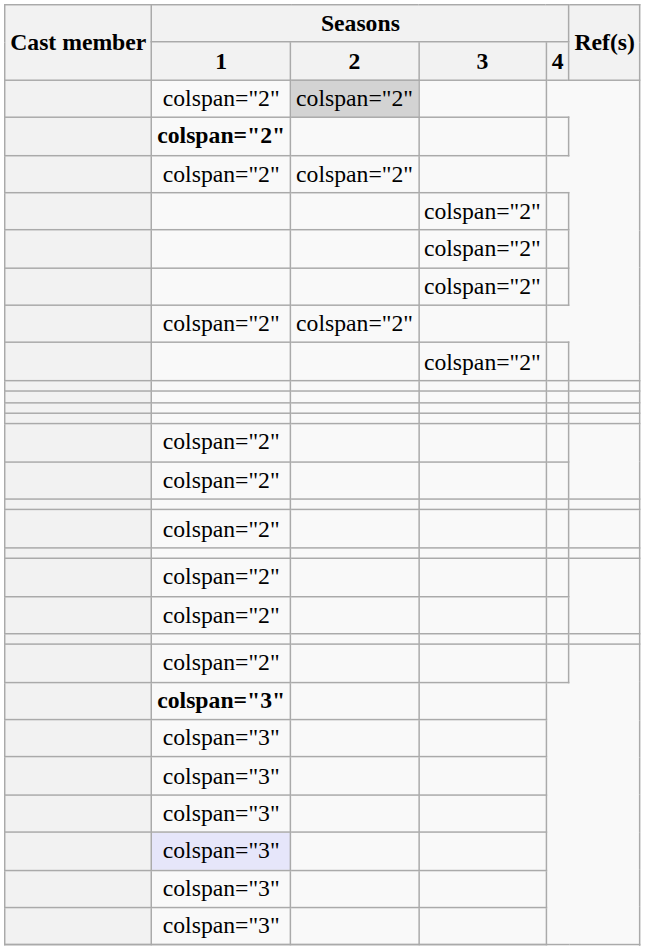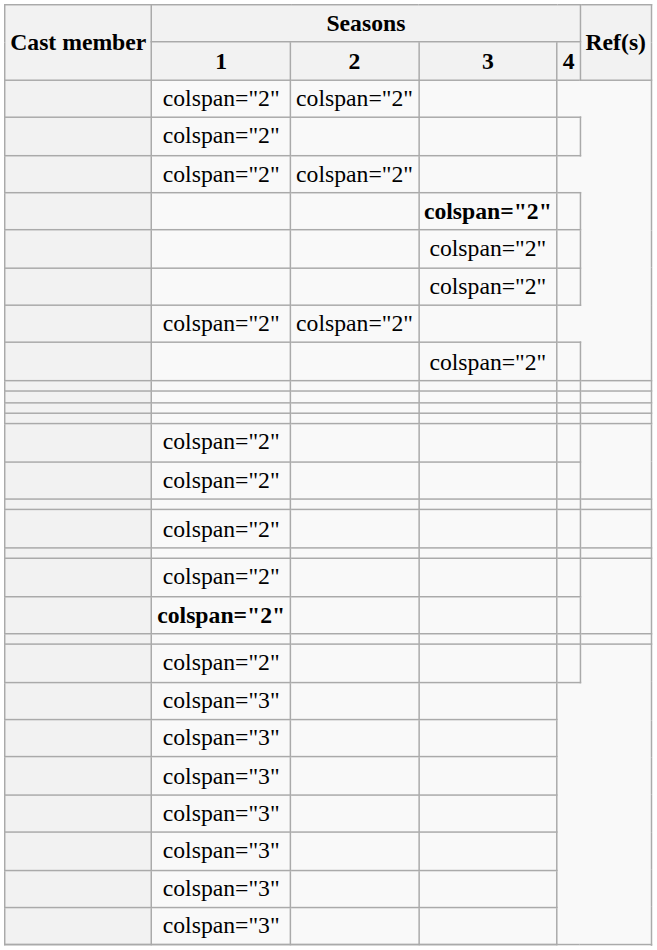(355, 98) lightgrey background -> (355, 98) no background
(221, 135) bold -> (221, 135) normal
(482, 211) normal -> (488, 211) bold
(221, 614) normal -> (221, 614) bold
(221, 700) bold -> (221, 700) normal
(221, 850) lavender background -> (221, 850) no background
